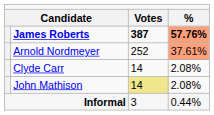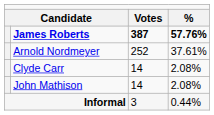(189, 35) lightsalmon background -> (189, 35) no background
(189, 52) lightsalmon background -> (189, 52) no background
(137, 85) khaki background -> (137, 85) no background
